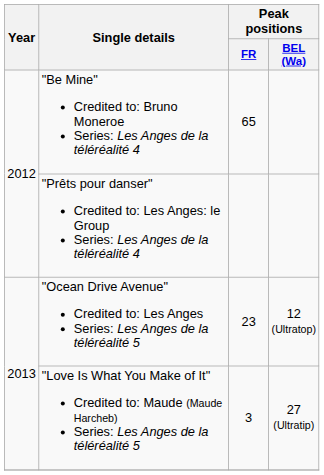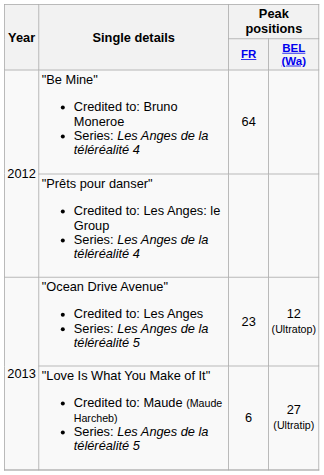(249, 121) 65 -> (249, 121) 64
(249, 418) 3 -> (249, 418) 6
